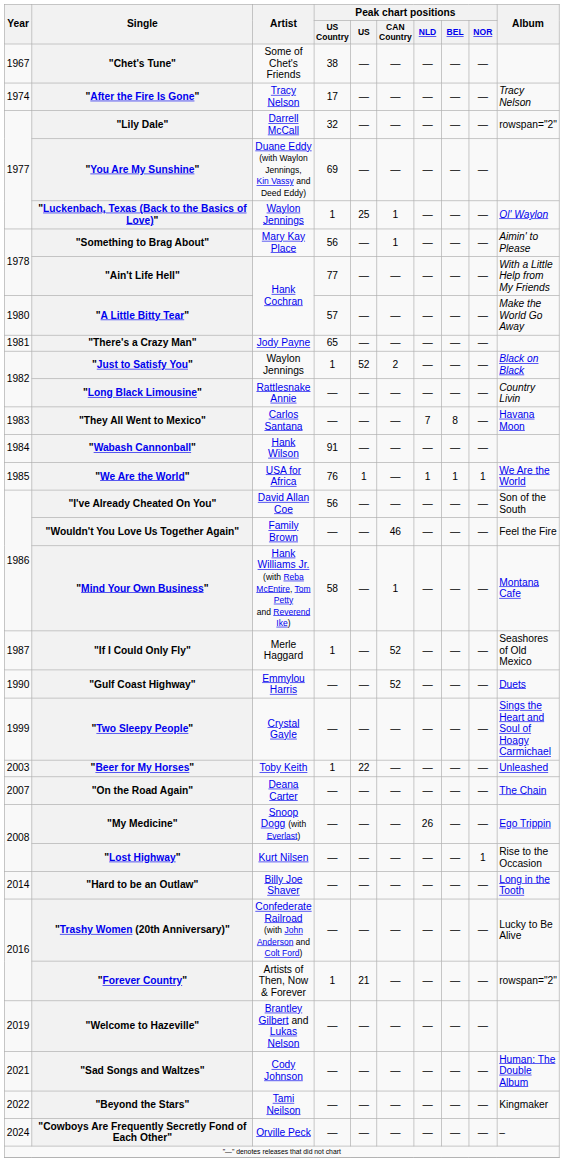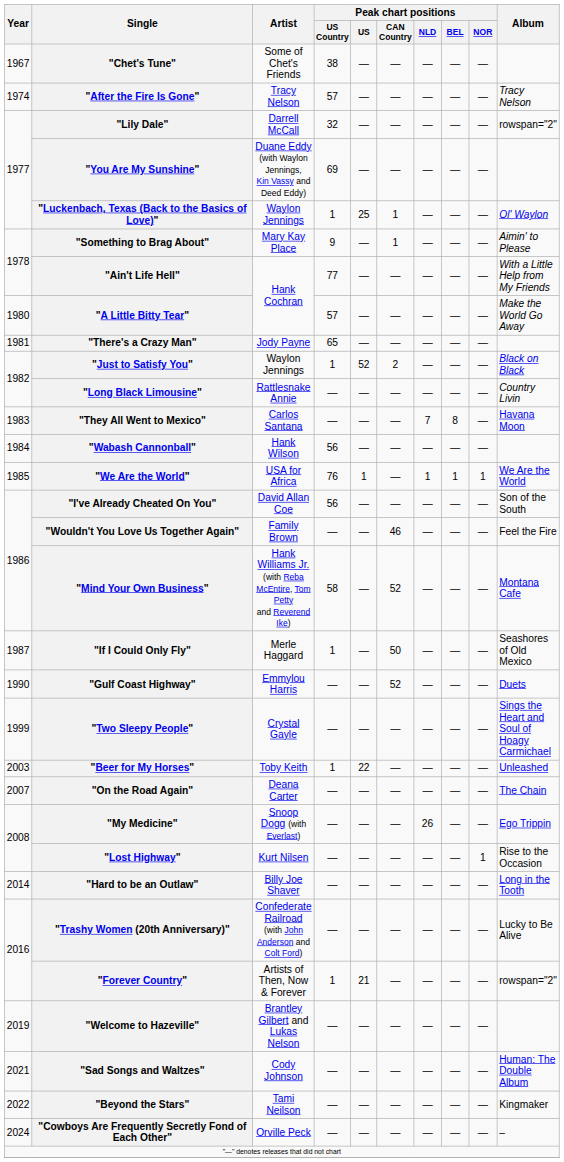(332, 97) 17 -> (332, 97) 57
(332, 242) 56 -> (332, 242) 9
(332, 448) 91 -> (332, 448) 56
(395, 588) 1 -> (395, 588) 52
(395, 650) 52 -> (395, 650) 50
